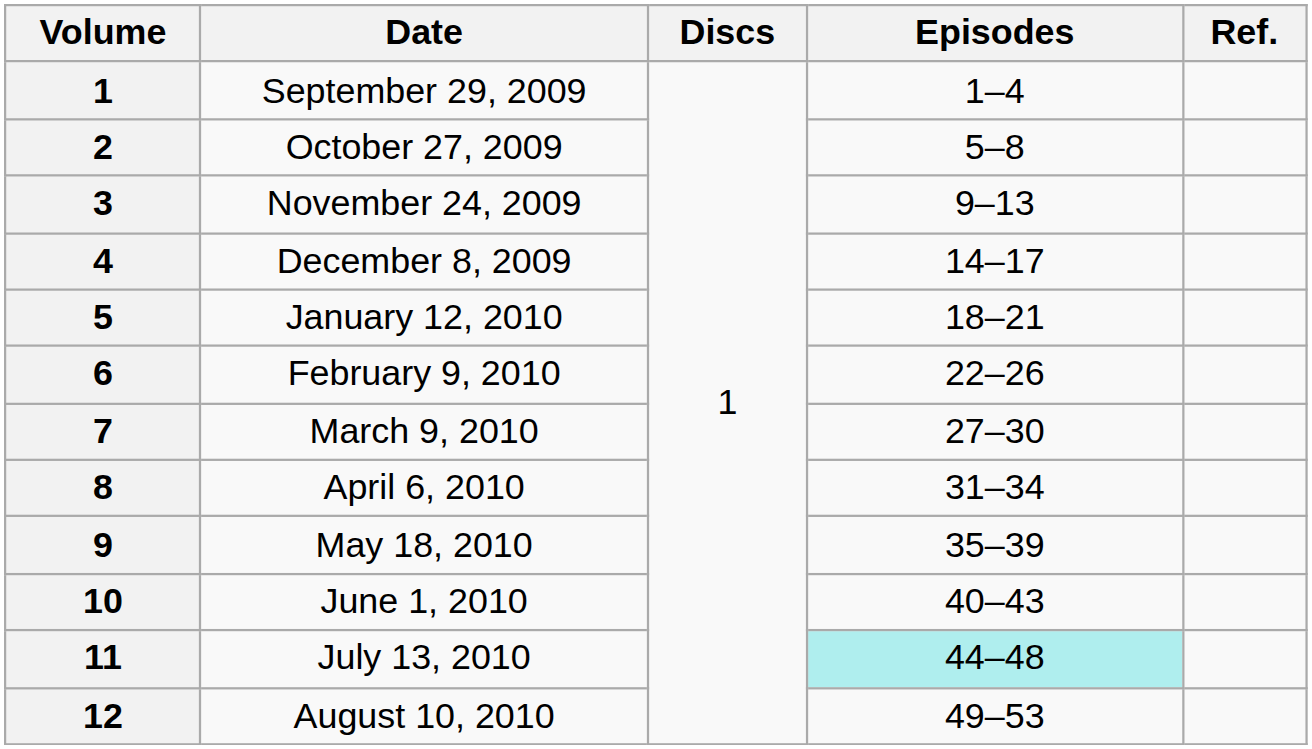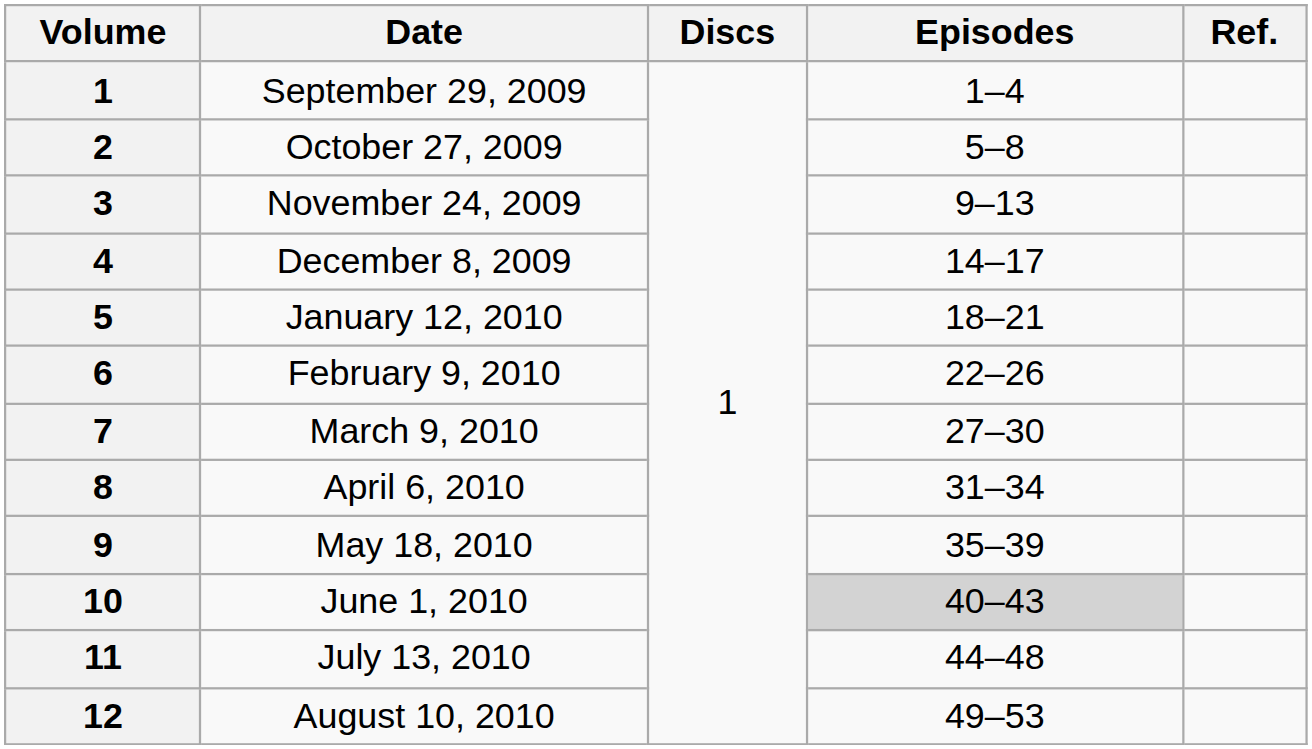(995, 601) no background -> (995, 601) lightgrey background
(995, 658) paleturquoise background -> (995, 658) no background
